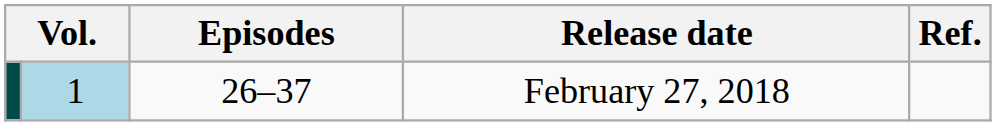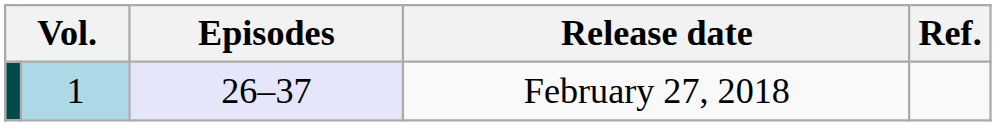(266, 90) no background -> (266, 90) lavender background
